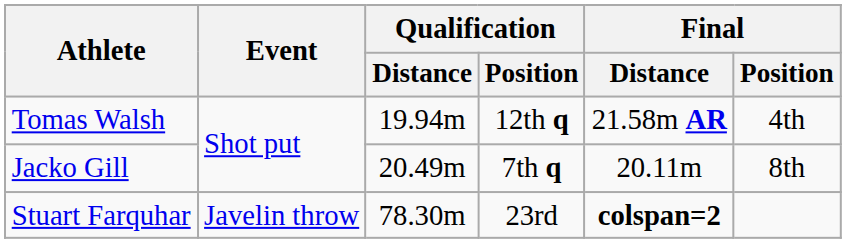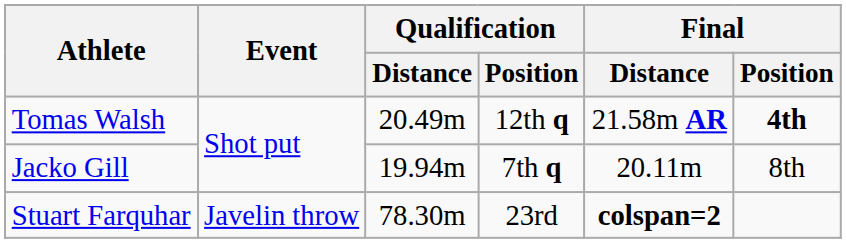(422, 120) 19.94m -> (422, 120) 20.49m
(787, 120) normal -> (787, 120) bold
(422, 167) 20.49m -> (422, 167) 19.94m
